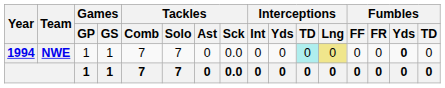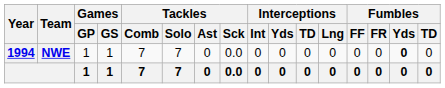(308, 53) paleturquoise background -> (308, 53) no background
(333, 53) khaki background -> (333, 53) no background
